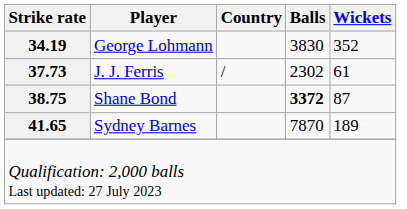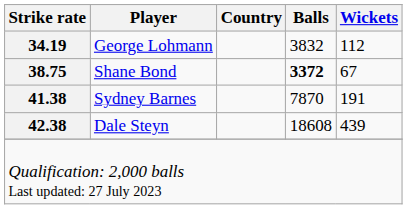(307, 44) 3830 -> (307, 44) 3832
(346, 44) 352 -> (352, 44) 112
- row: (129, 71)
(342, 98) 87 -> (348, 71) 67
(47, 125) 41.65 -> (47, 98) 41.38
(346, 125) 189 -> (353, 98) 191
+ row: (131, 125)
